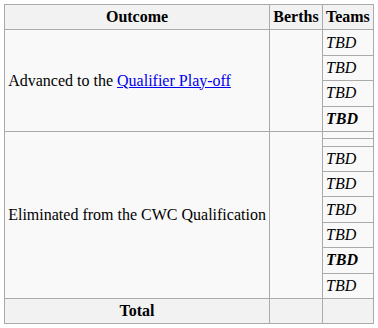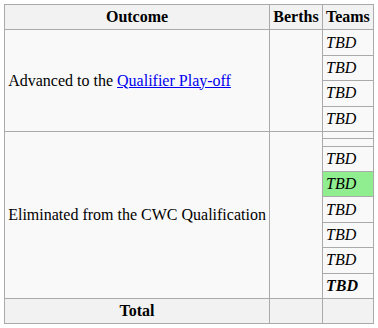(342, 118) bold -> (341, 118) normal
(341, 184) no background -> (341, 184) lightgreen background
(342, 260) bold -> (341, 260) normal
(341, 285) normal -> (342, 285) bold
